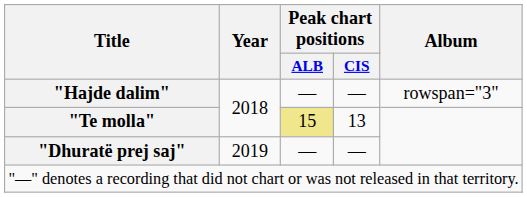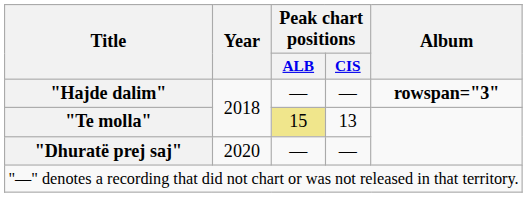(451, 93) normal -> (447, 93) bold
(250, 150) 2019 -> (242, 150) 2020
